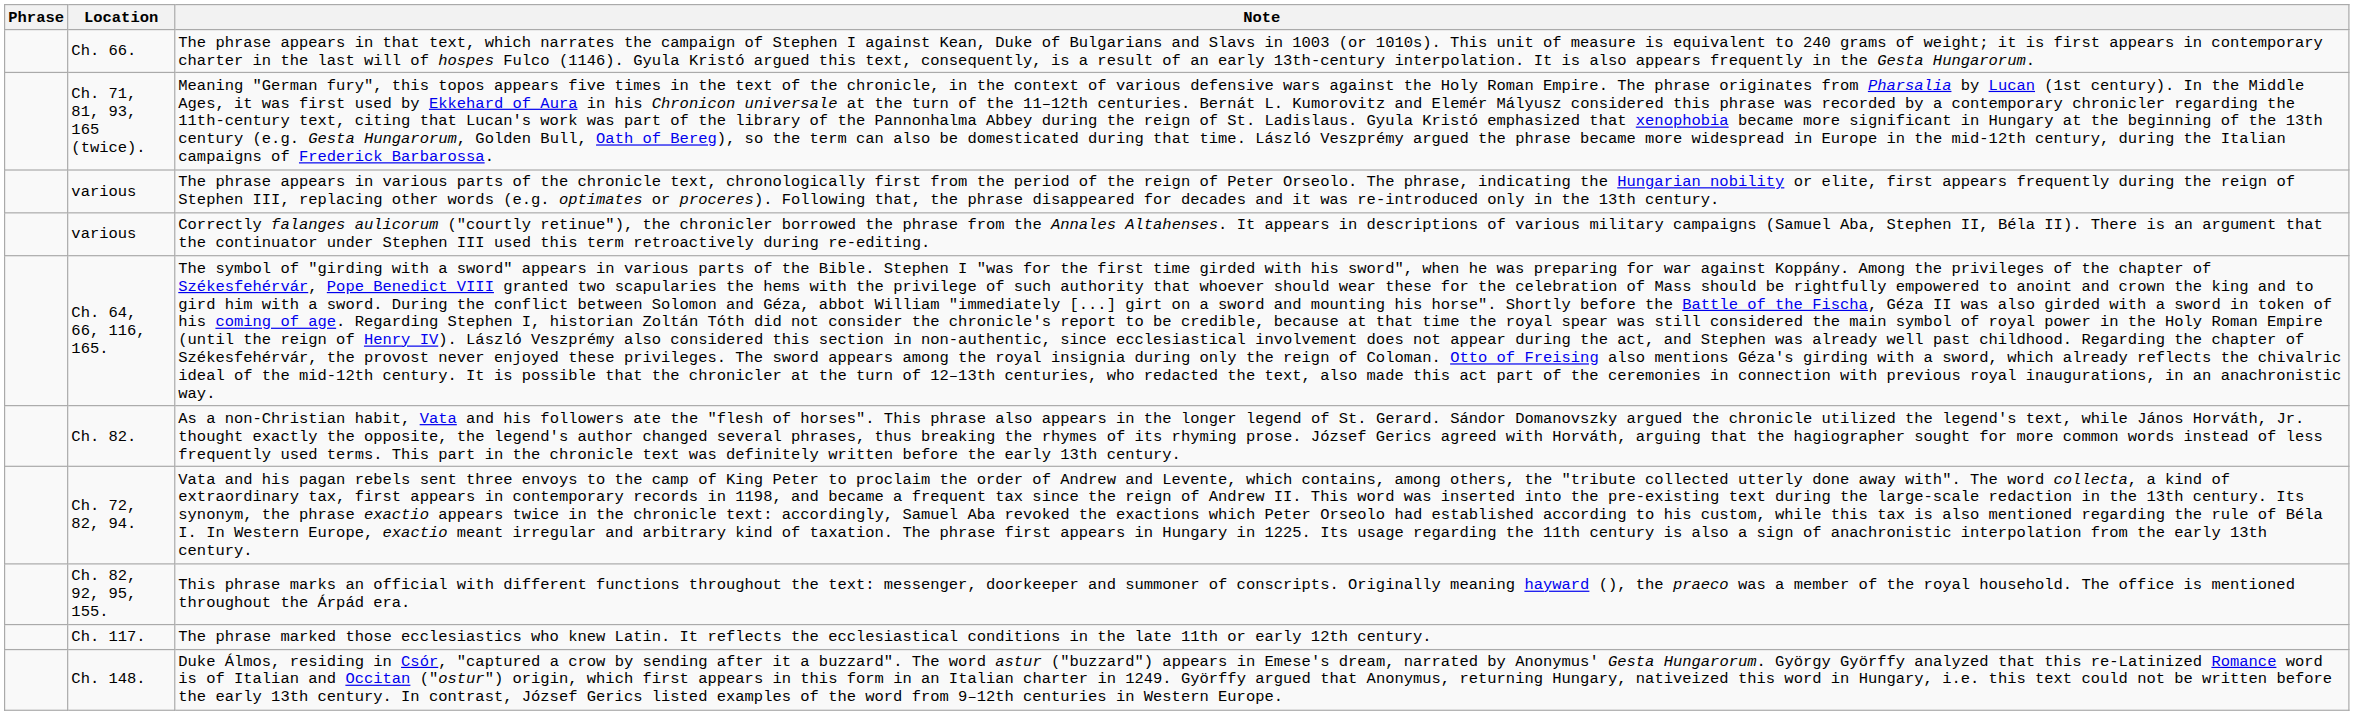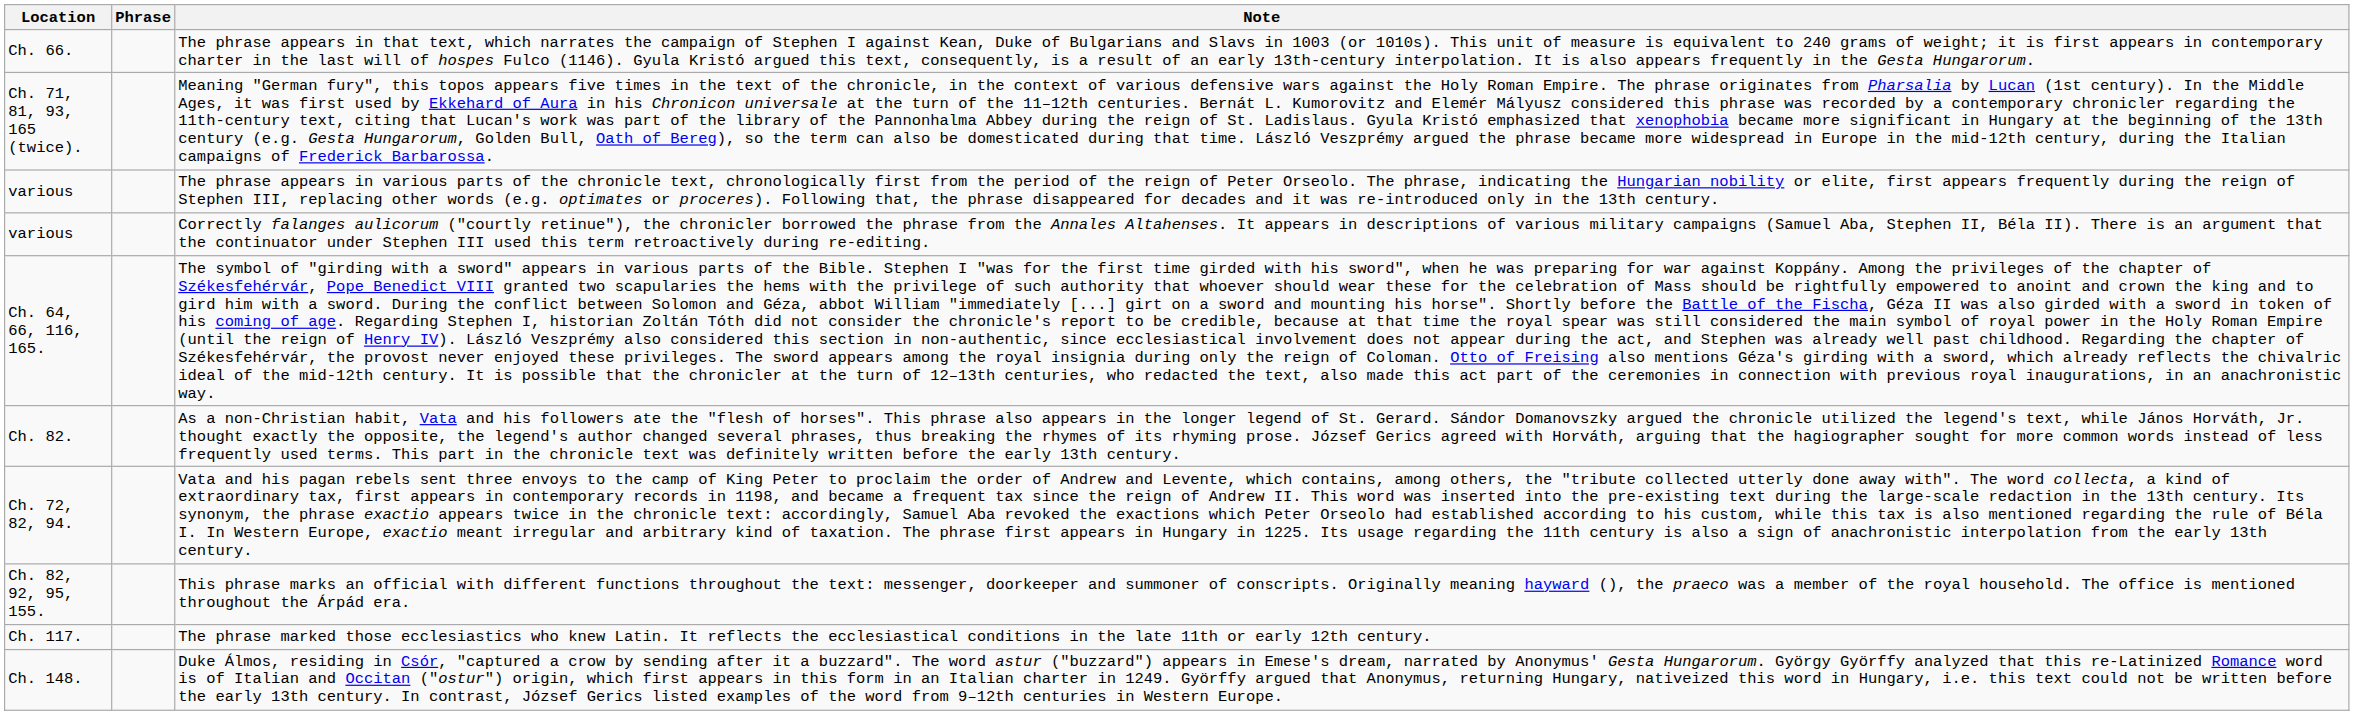columns swapped: (36, 17) <-> (121, 17)
